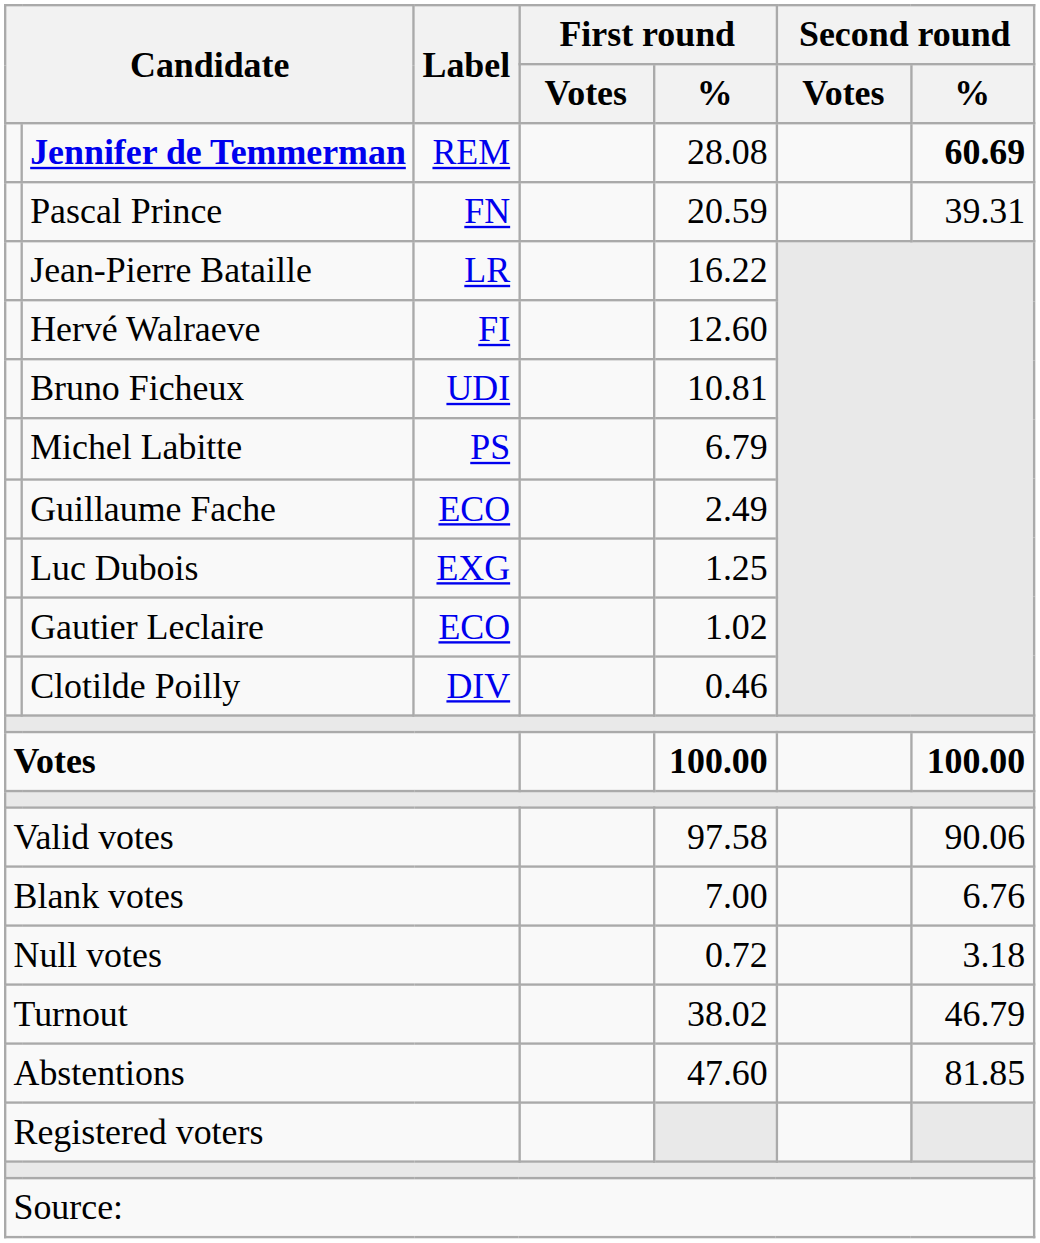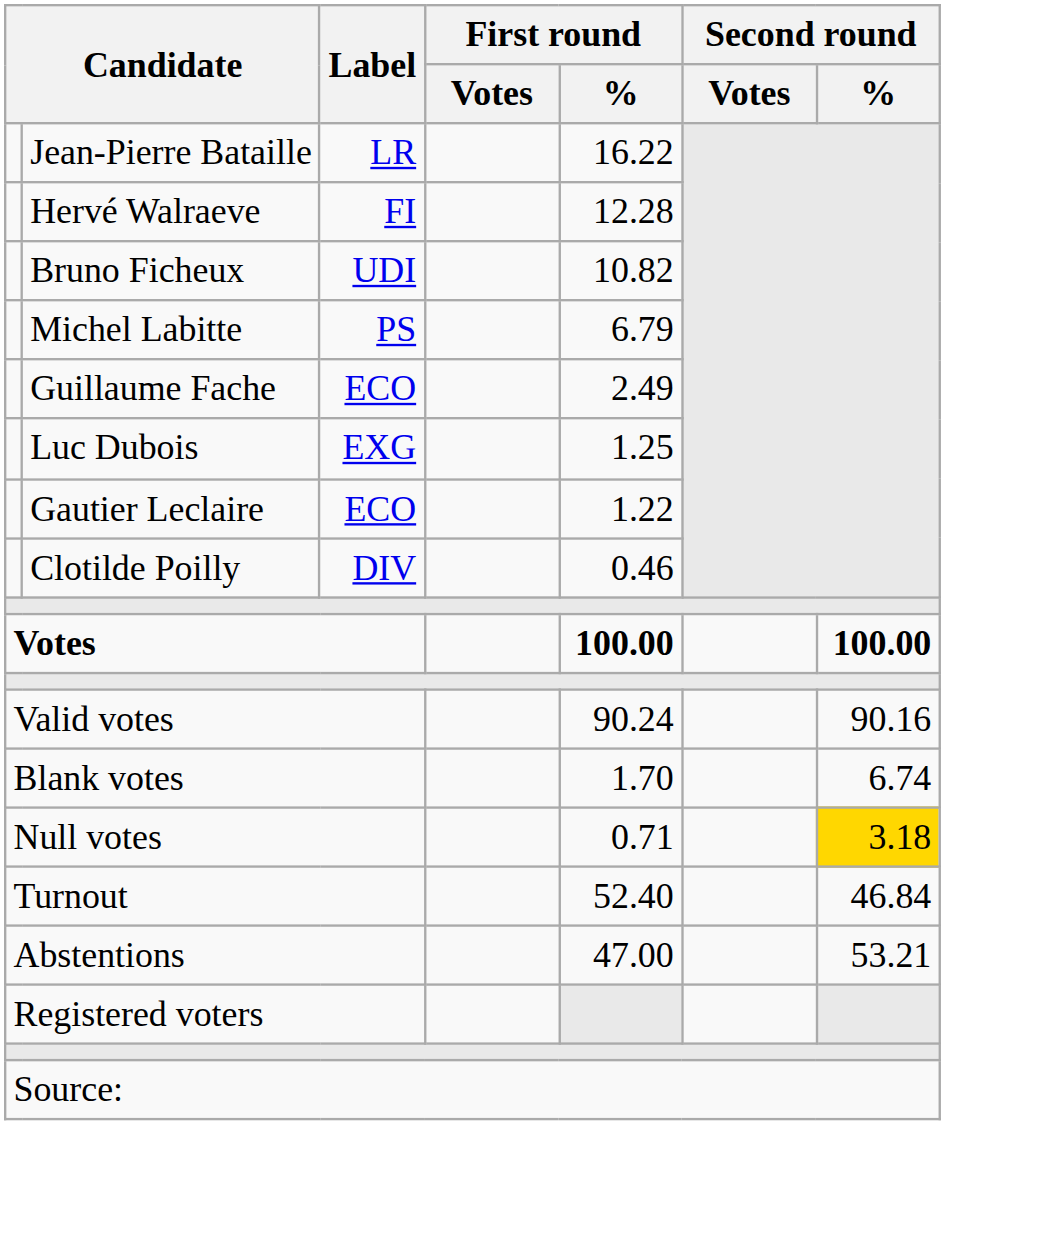- row: (218, 152)
- row: (126, 211)
(727, 329) 12.60 -> (633, 211) 12.28
(727, 389) 10.81 -> (633, 270) 10.82
(736, 625) 1.02 -> (642, 507) 1.22
(727, 836) 97.58 -> (633, 718) 90.24
(985, 836) 90.06 -> (891, 718) 90.16
(736, 895) 7.00 -> (642, 777) 1.70
(994, 895) 6.76 -> (900, 777) 6.74
(736, 954) 0.72 -> (642, 836) 0.71
(994, 954) no background -> (900, 836) gold background
(727, 1013) 38.02 -> (633, 895) 52.40
(985, 1013) 46.79 -> (891, 895) 46.84
(727, 1073) 47.60 -> (633, 954) 47.00
(985, 1073) 81.85 -> (891, 954) 53.21
